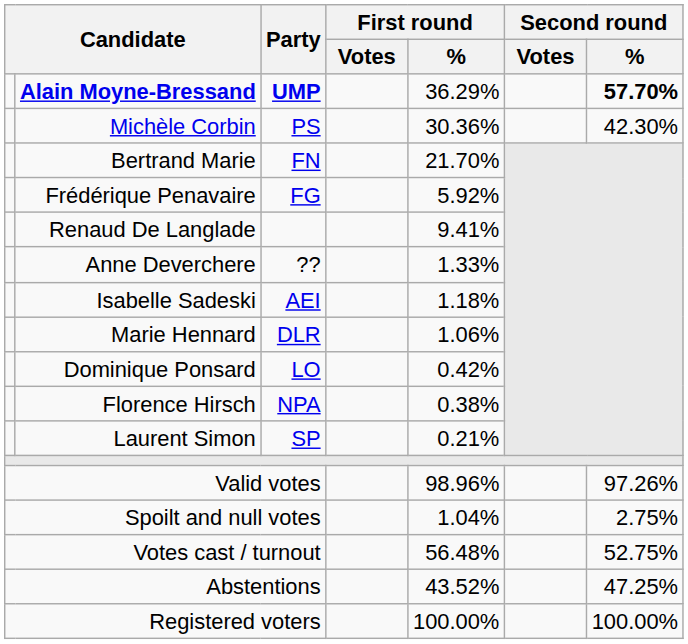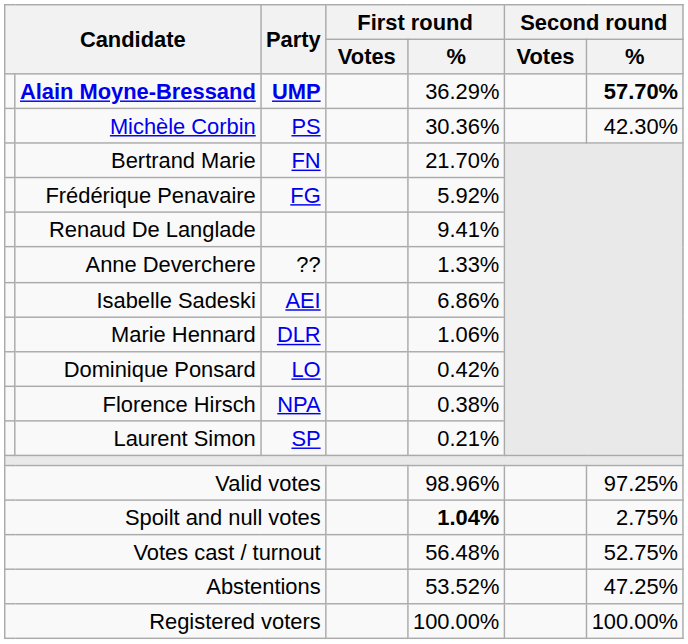(468, 299) 1.18% -> (468, 299) 6.86%
(641, 483) 97.26% -> (641, 483) 97.25%
(468, 518) normal -> (468, 518) bold
(462, 587) 43.52% -> (462, 587) 53.52%
